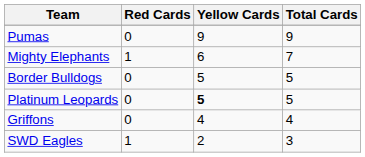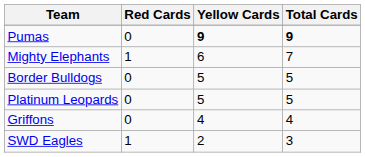(201, 36) normal -> (201, 36) bold
(289, 36) normal -> (289, 36) bold
(201, 99) bold -> (201, 99) normal
